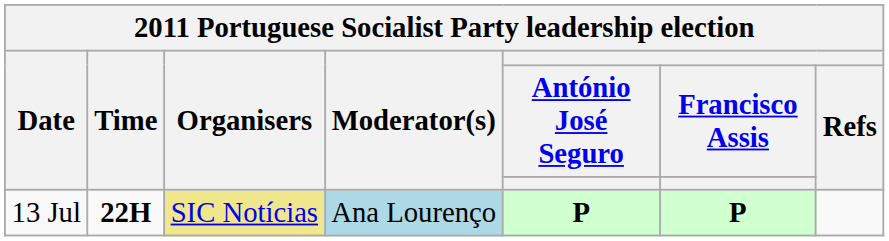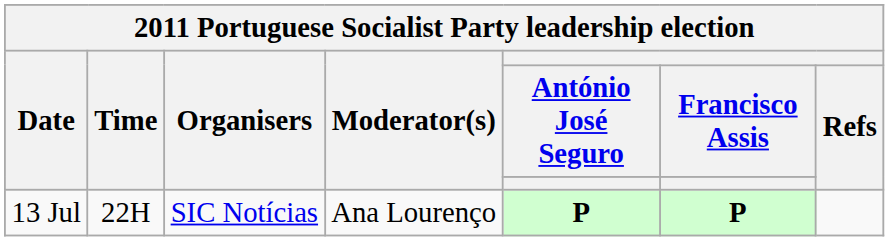(126, 212) bold -> (126, 212) normal
(244, 212) khaki background -> (244, 212) no background
(414, 212) lightblue background -> (414, 212) no background
